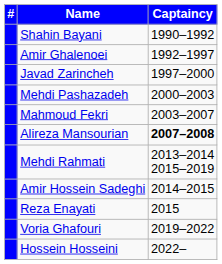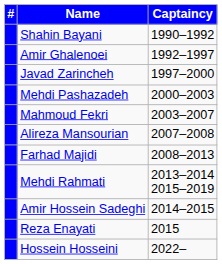(183, 134) bold -> (183, 134) normal
+ row: (58, 154)
- row: (61, 229)
